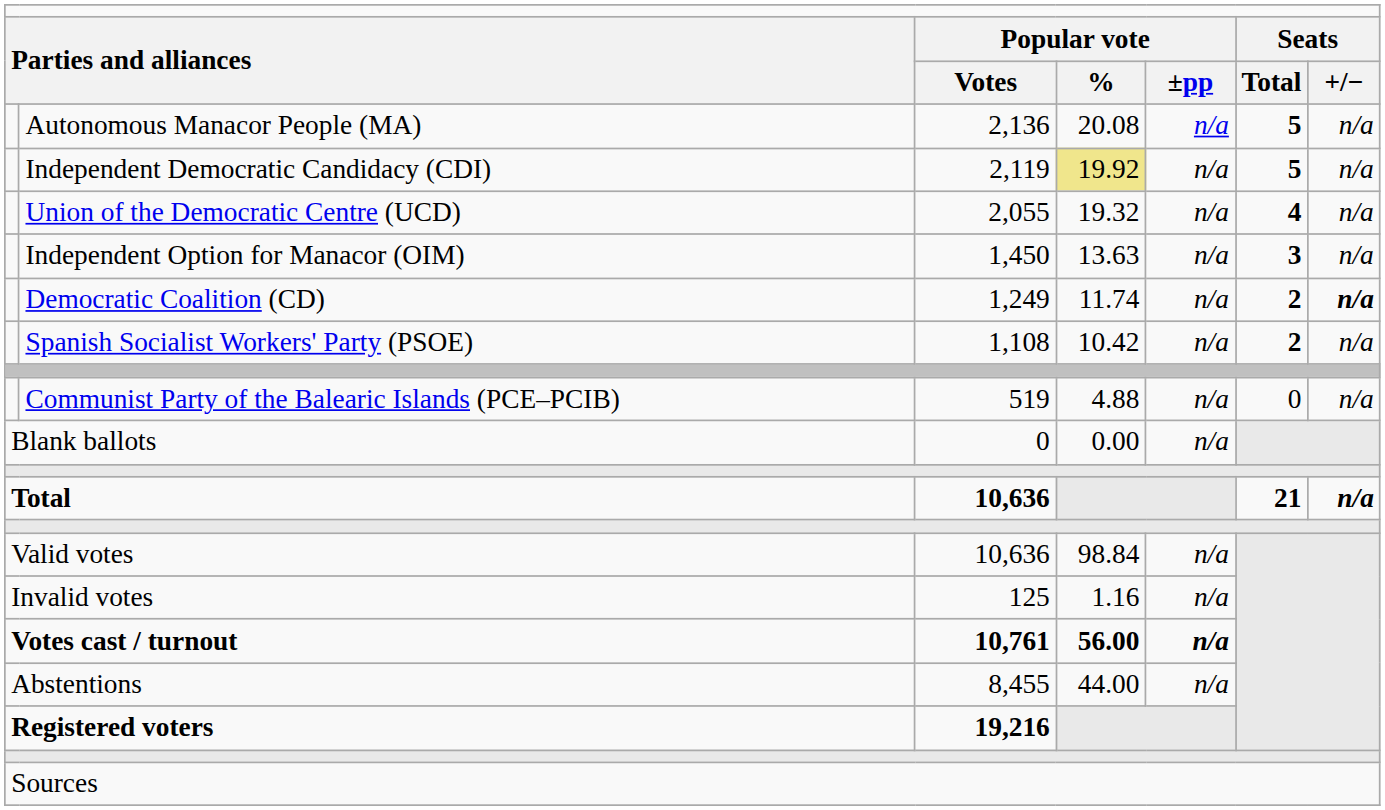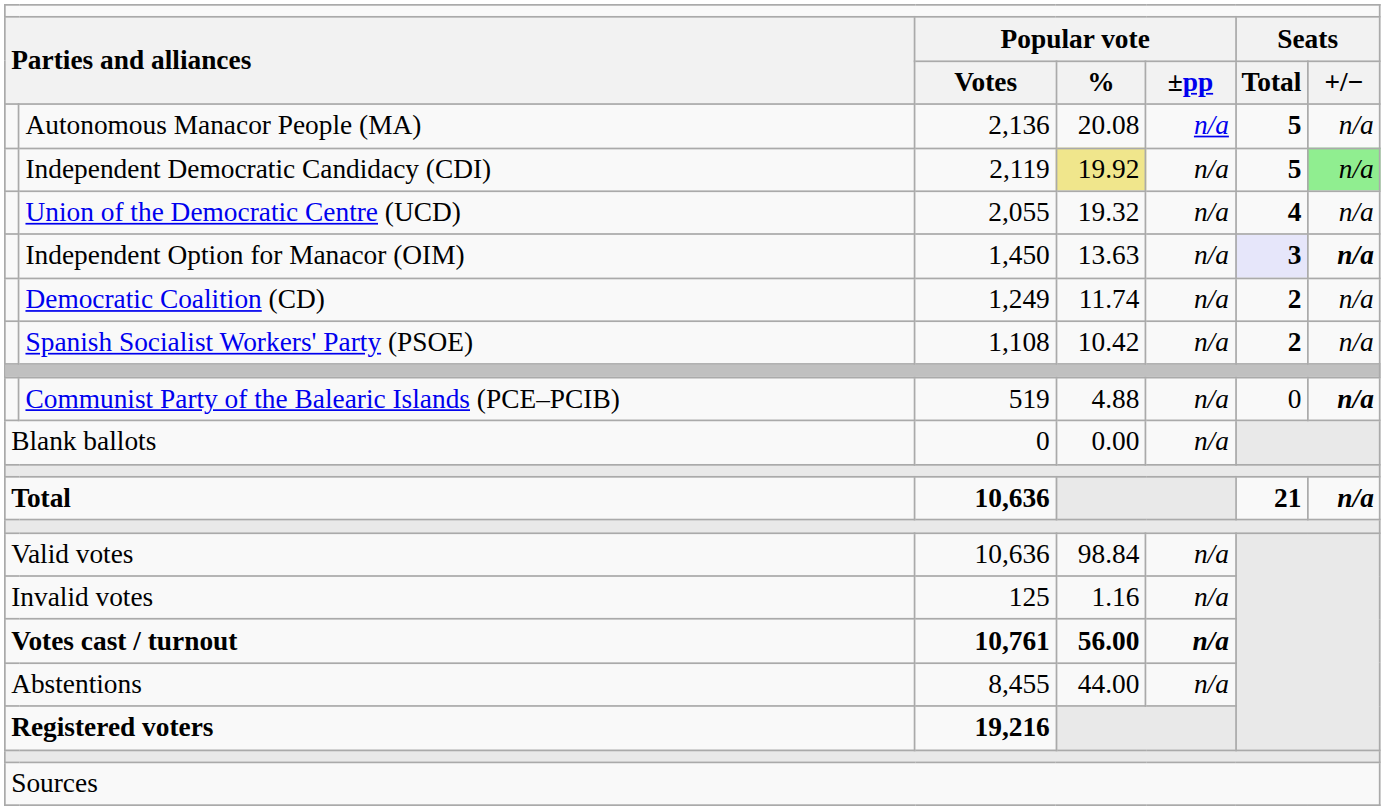(1356, 168) no background -> (1356, 168) lightgreen background
(1295, 255) no background -> (1295, 255) lavender background
(1356, 255) normal -> (1356, 255) bold
(1356, 299) bold -> (1356, 299) normal
(1356, 398) normal -> (1356, 398) bold
